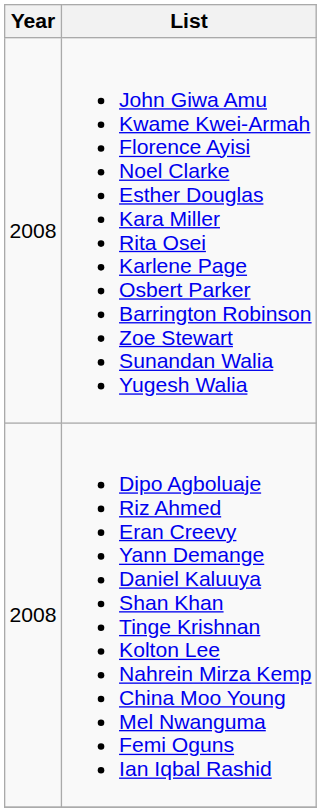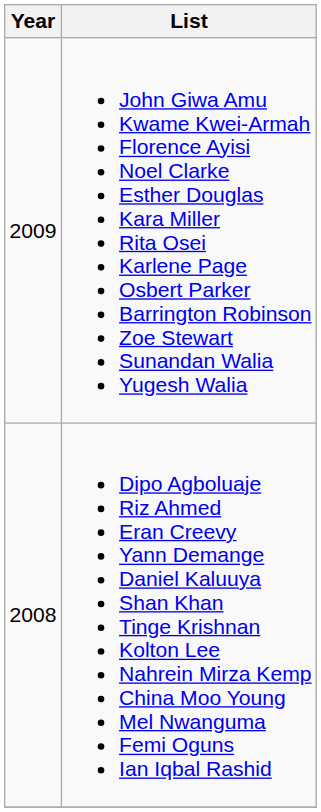(33, 230) 2008 -> (33, 230) 2009
